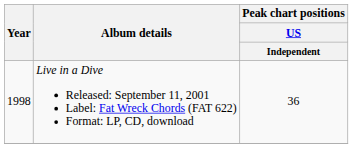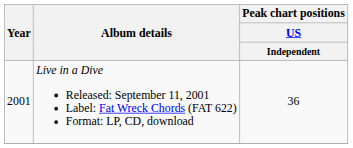(19, 102) 1998 -> (19, 102) 2001
